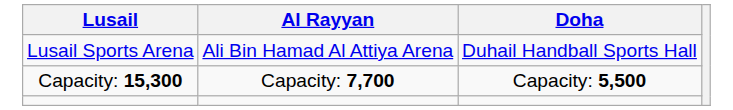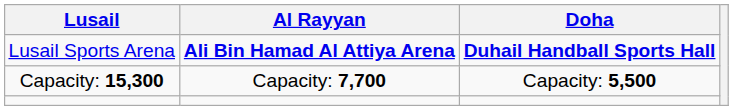(328, 50) normal -> (319, 50) bold
(579, 50) normal -> (590, 50) bold
